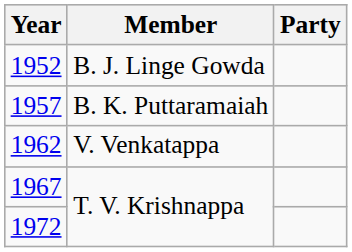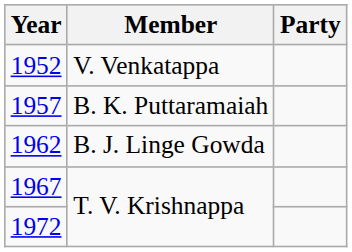(169, 65) B. J. Linge Gowda -> (146, 65) V. Venkatappa
(146, 145) V. Venkatappa -> (169, 145) B. J. Linge Gowda
